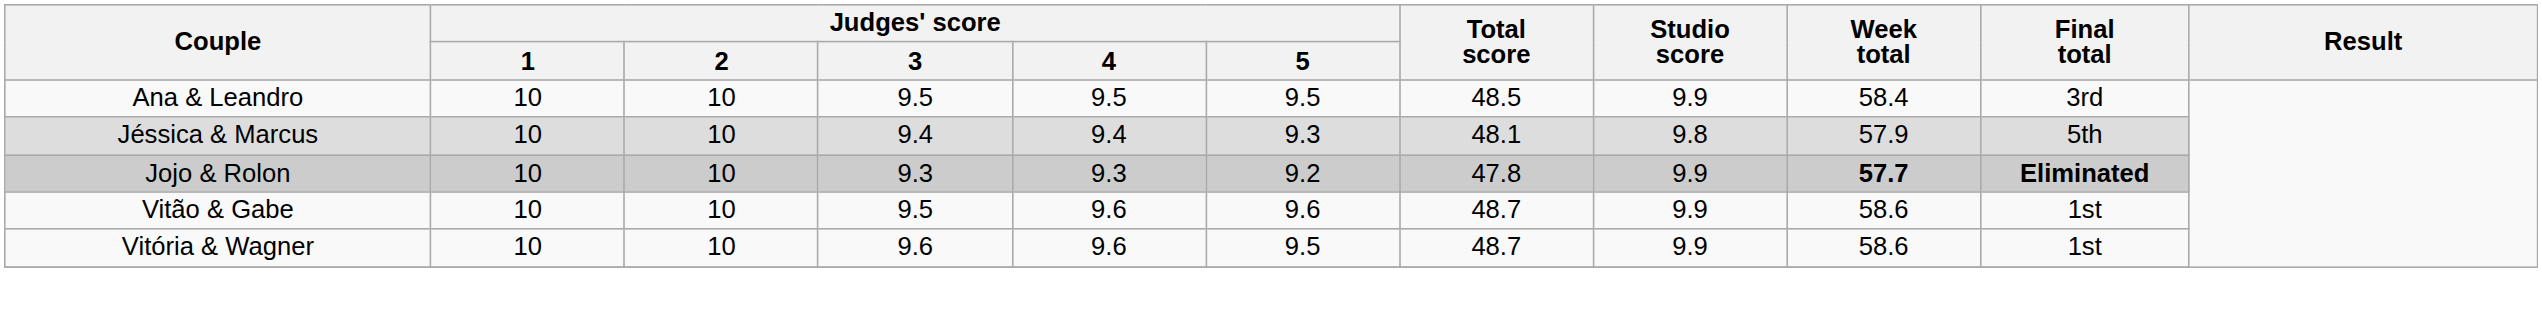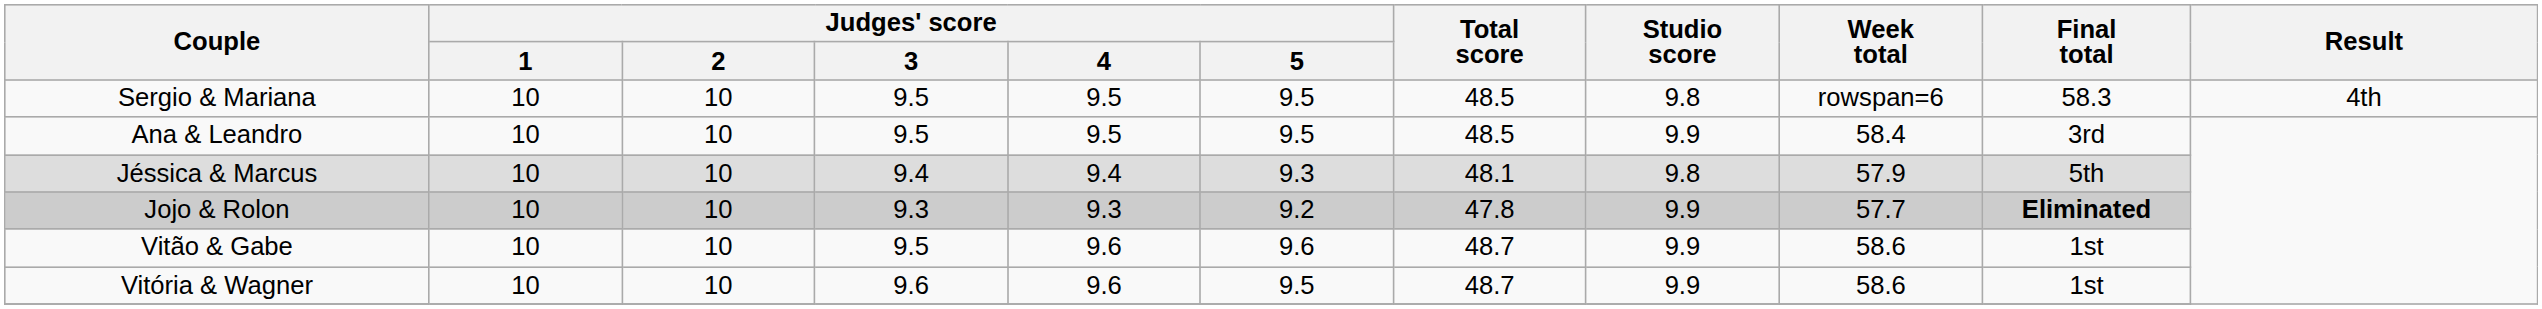+ row: (217, 98)
(1884, 172) bold -> (1881, 210) normal
